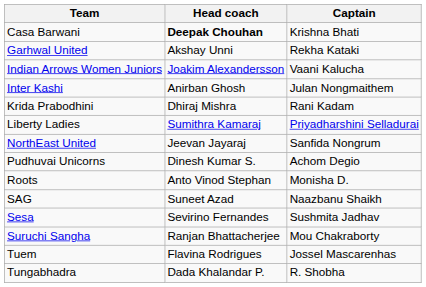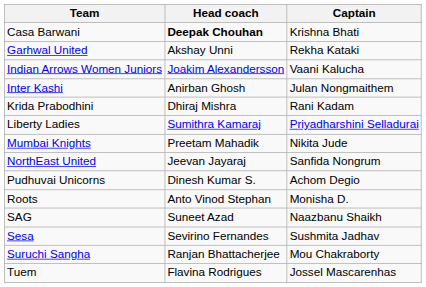+ row: (49, 143)
- row: (42, 273)
